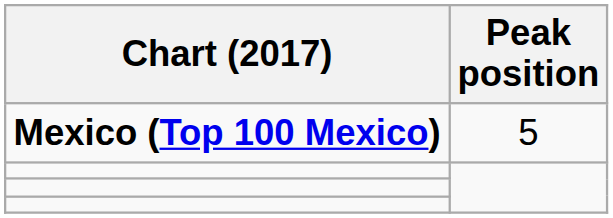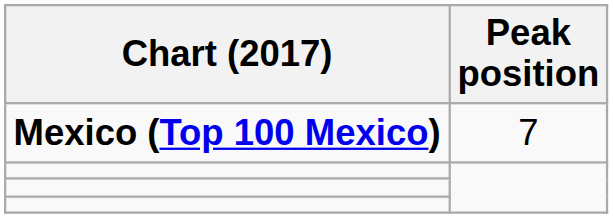(528, 132) 5 -> (528, 132) 7
